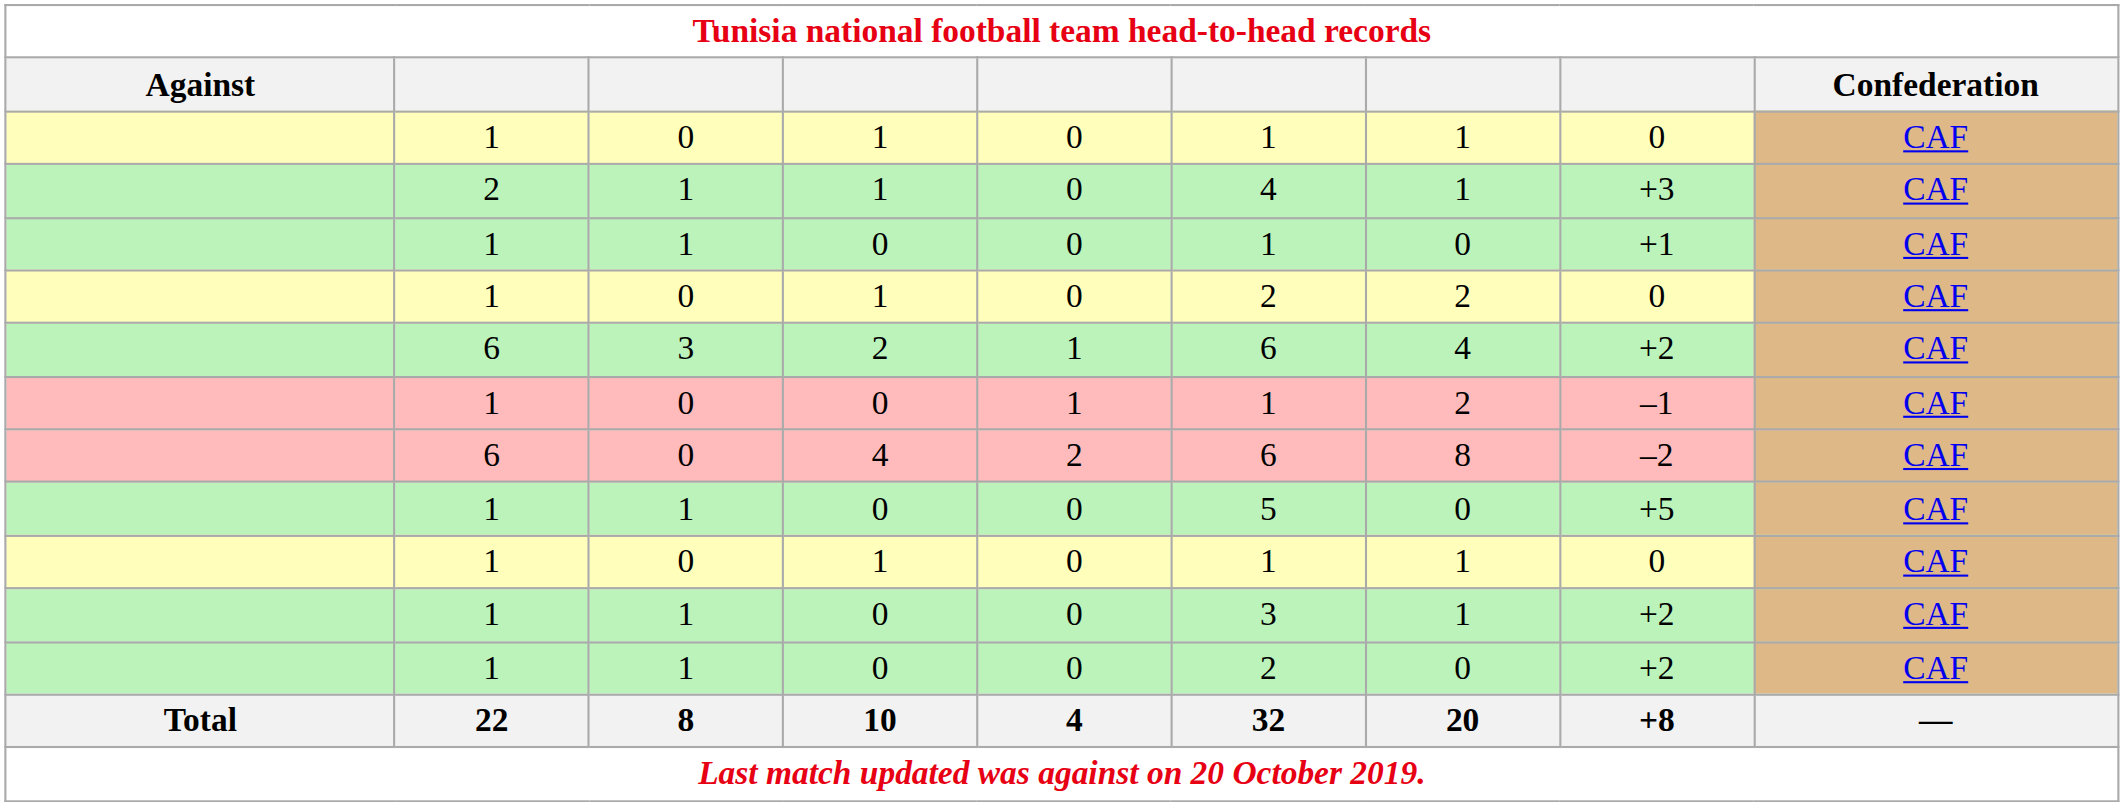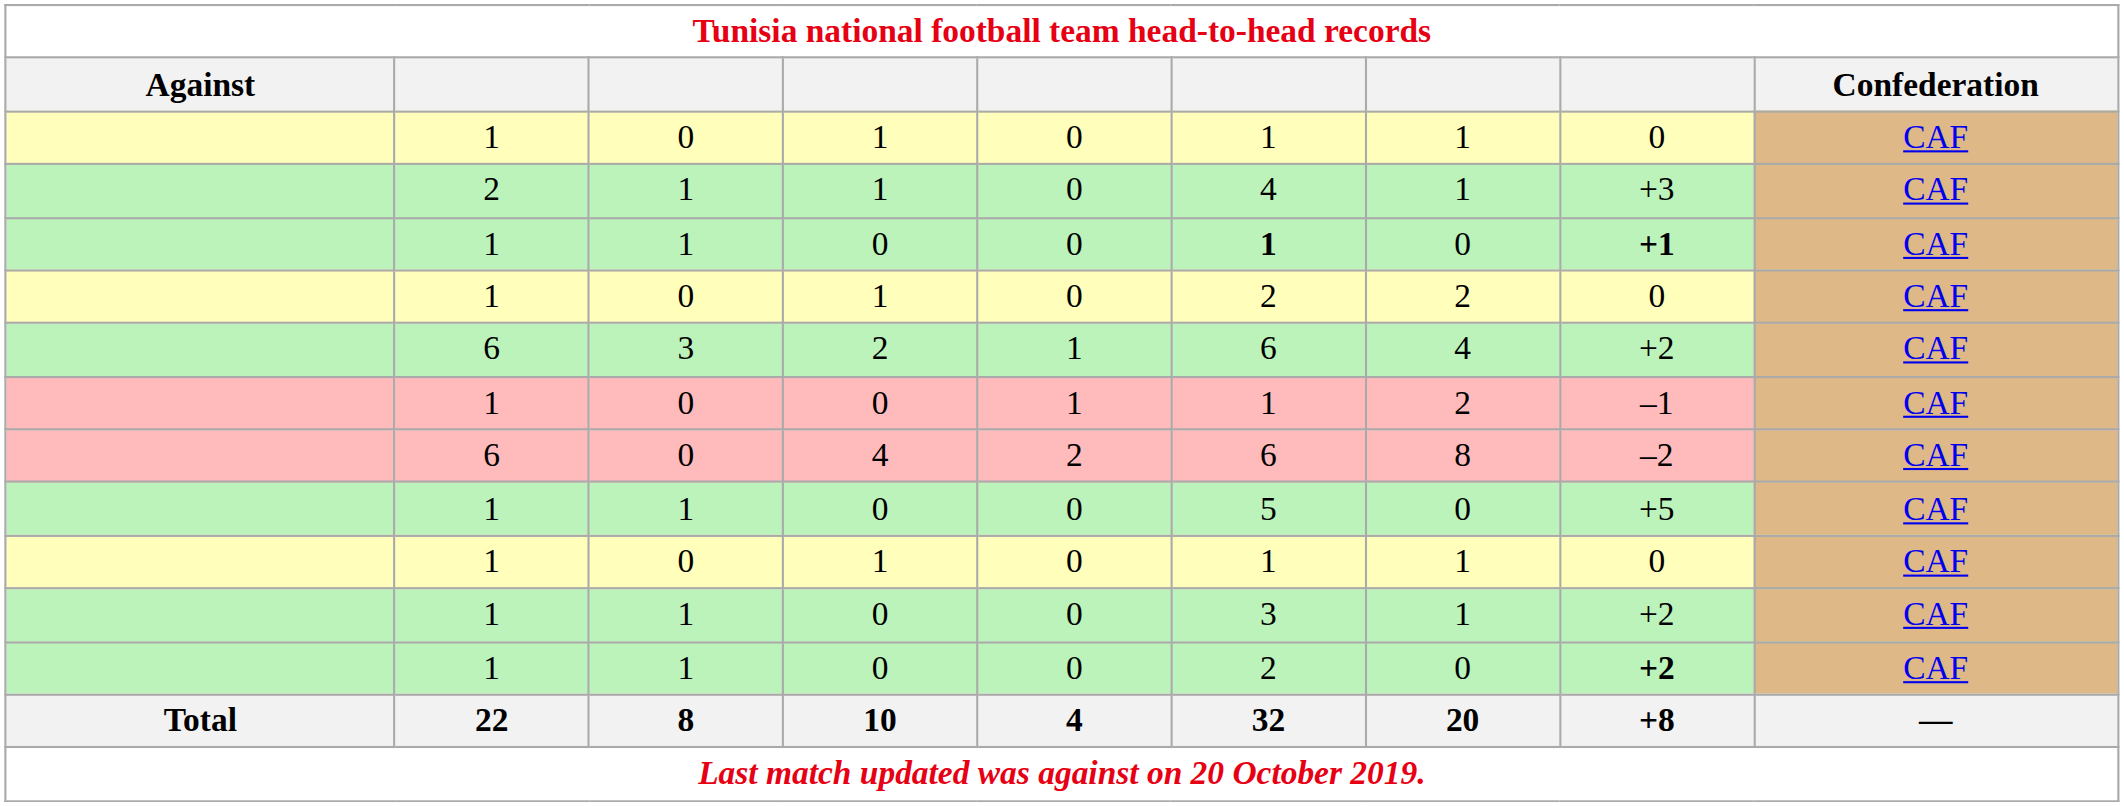(1268, 243) normal -> (1268, 243) bold
(1657, 243) normal -> (1657, 243) bold
(1657, 667) normal -> (1657, 667) bold
